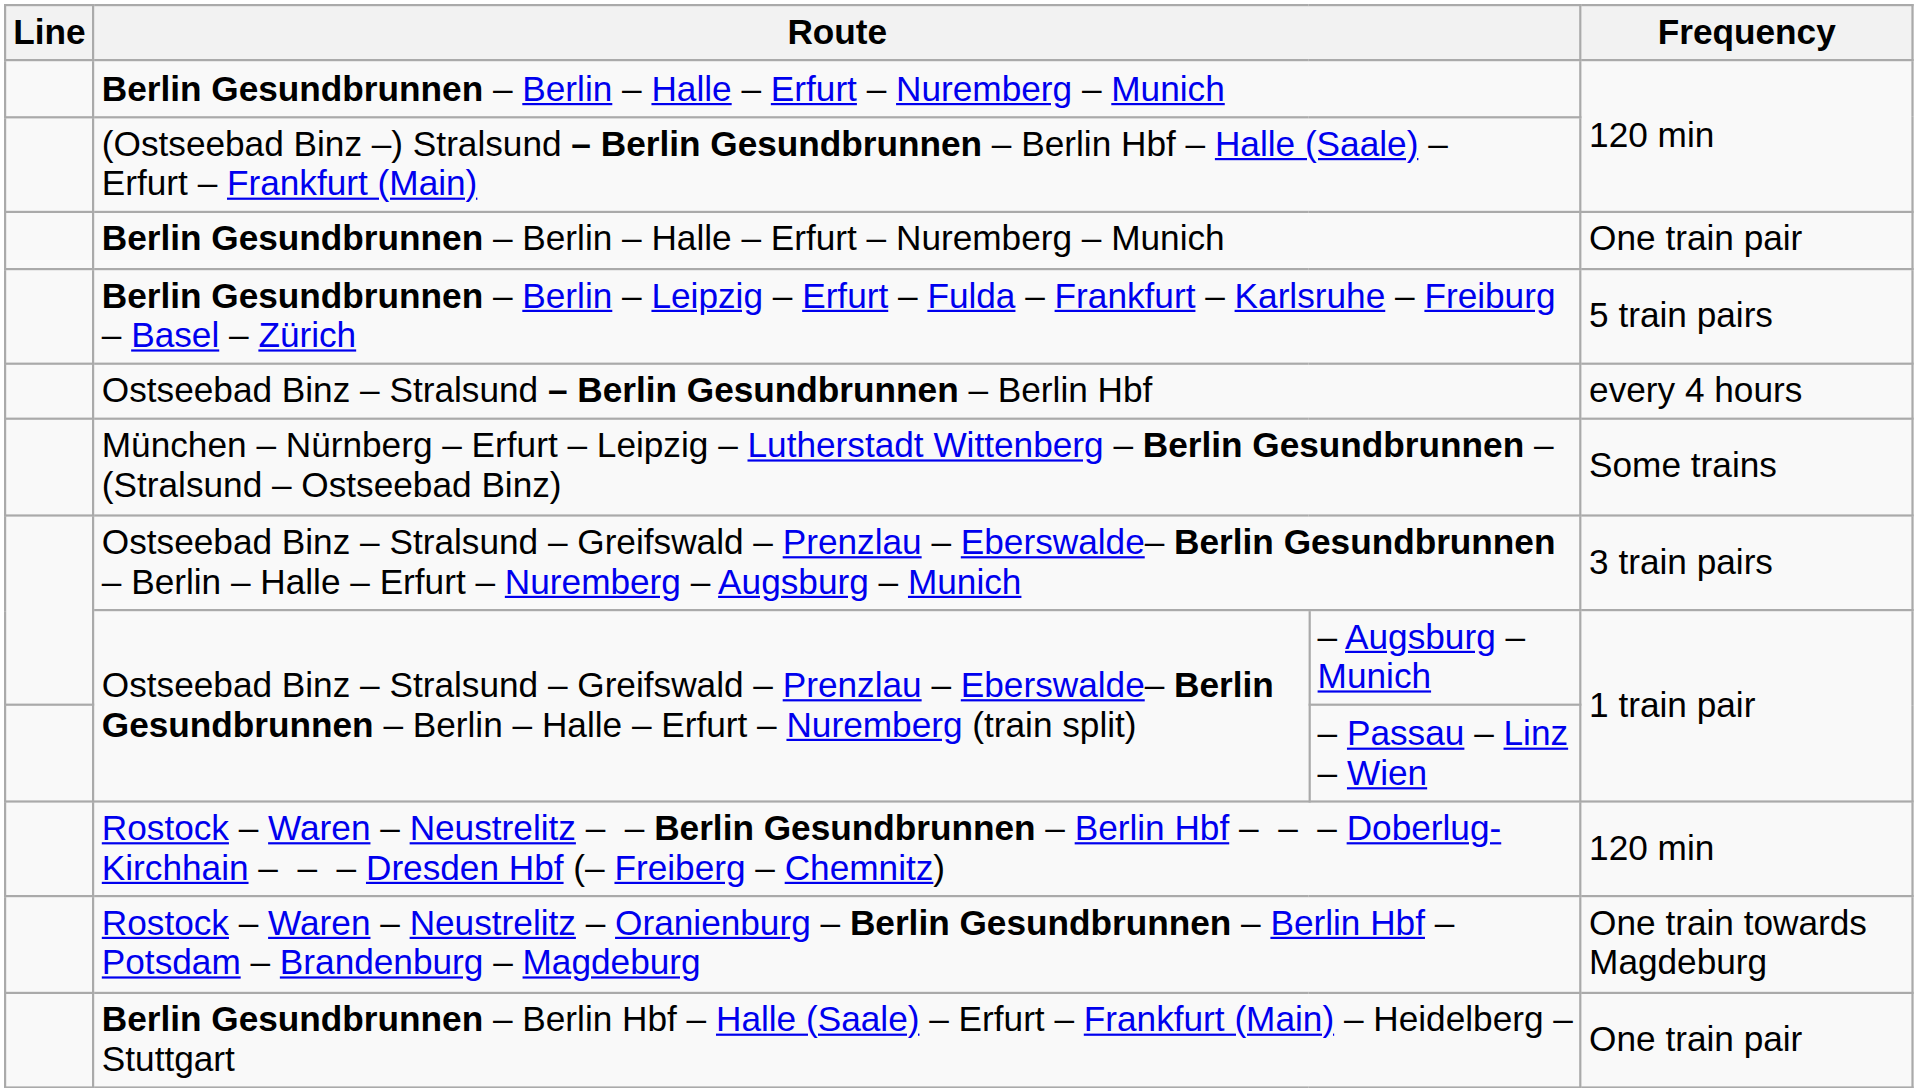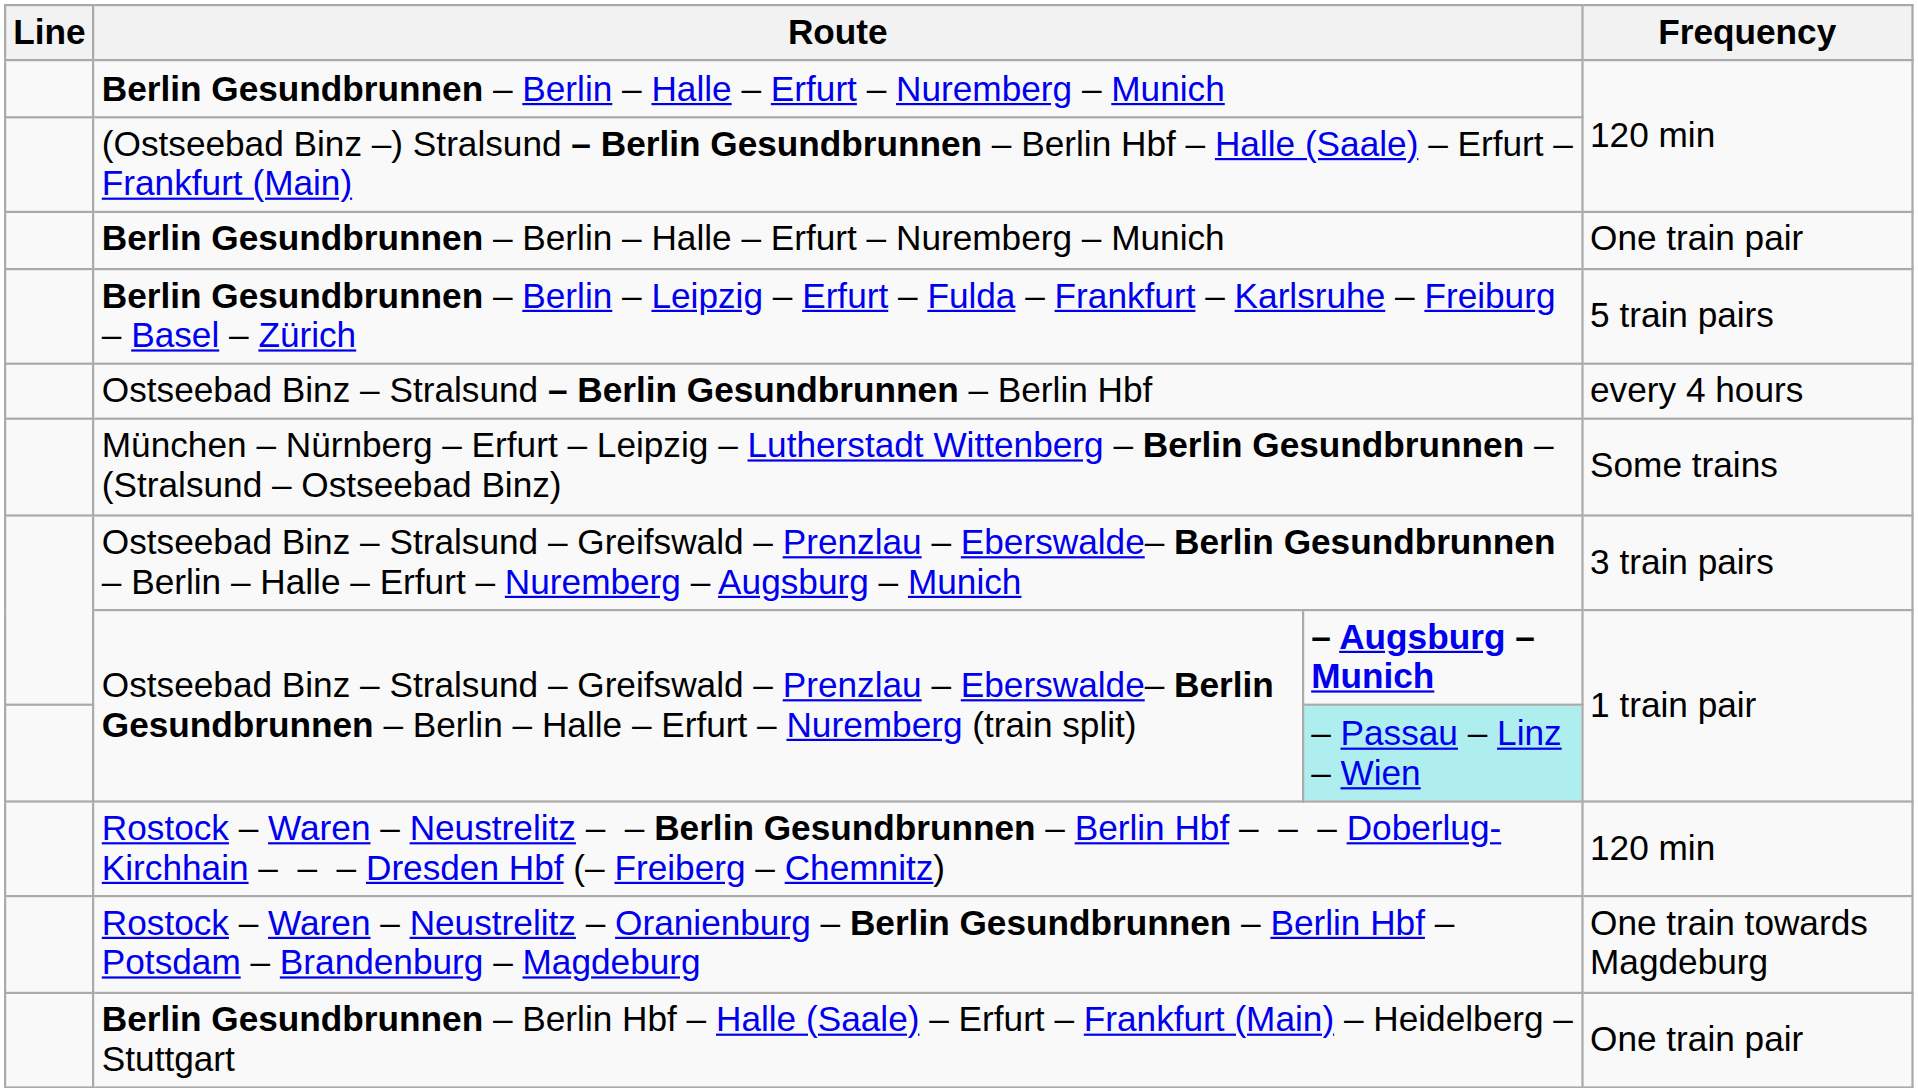(1421, 657) normal -> (1423, 657) bold
(1443, 752) no background -> (1436, 752) paleturquoise background
